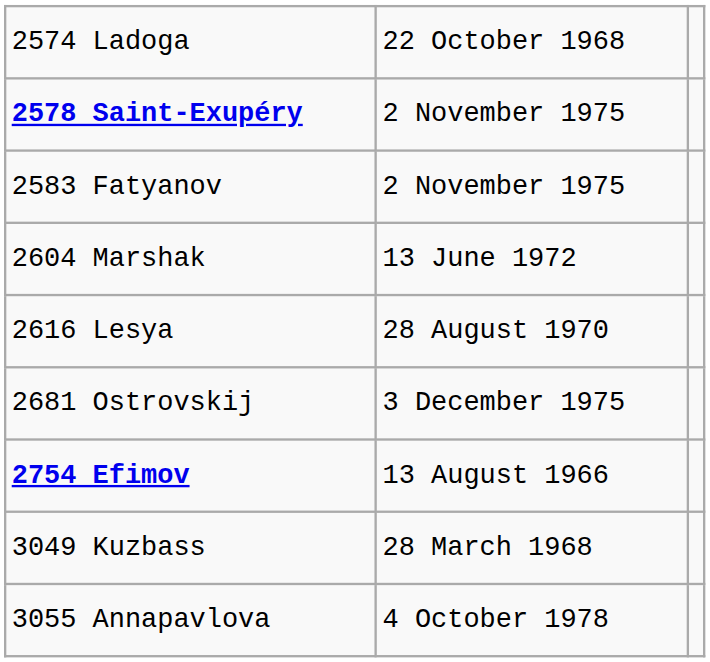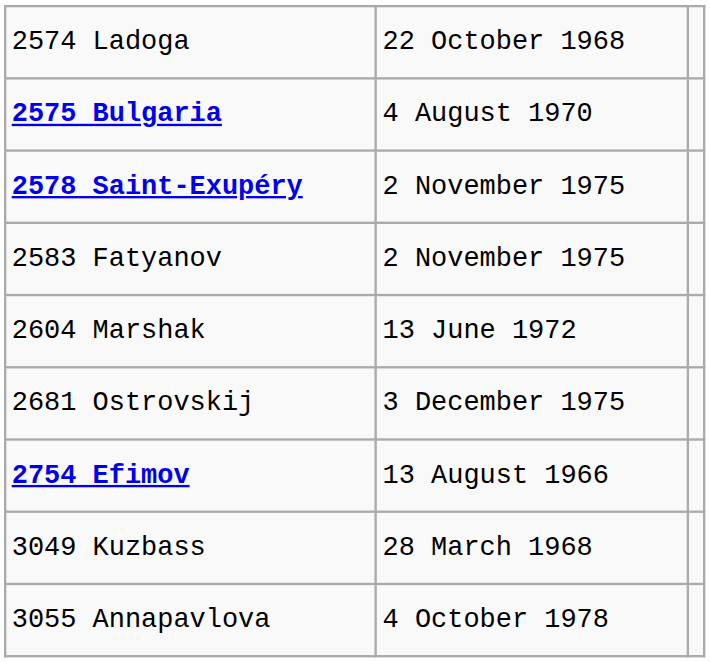+ row: (117, 113)
- row: (93, 330)
